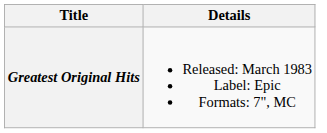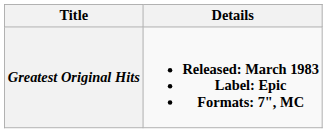(229, 86) normal -> (233, 86) bold
